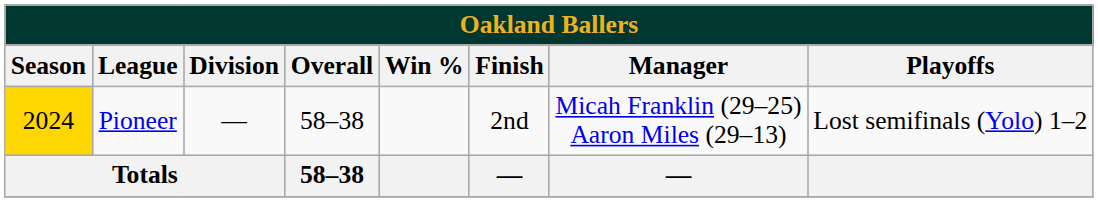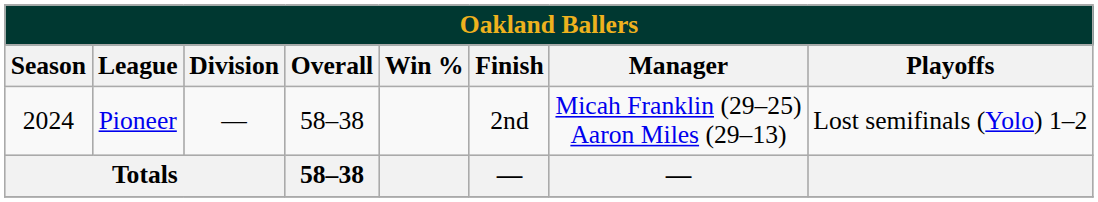(48, 120) gold background -> (48, 120) no background
